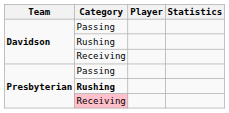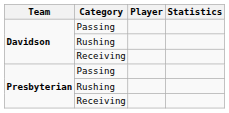(96, 86) bold -> (96, 86) normal
(101, 101) pink background -> (101, 101) no background
